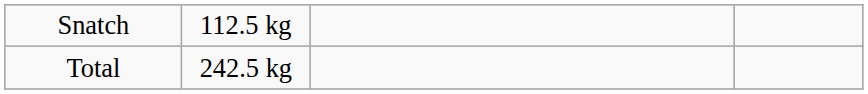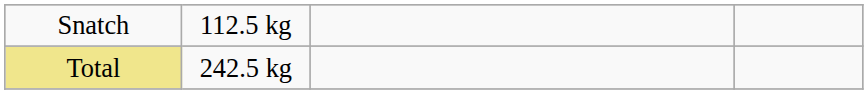(93, 67) no background -> (93, 67) khaki background
